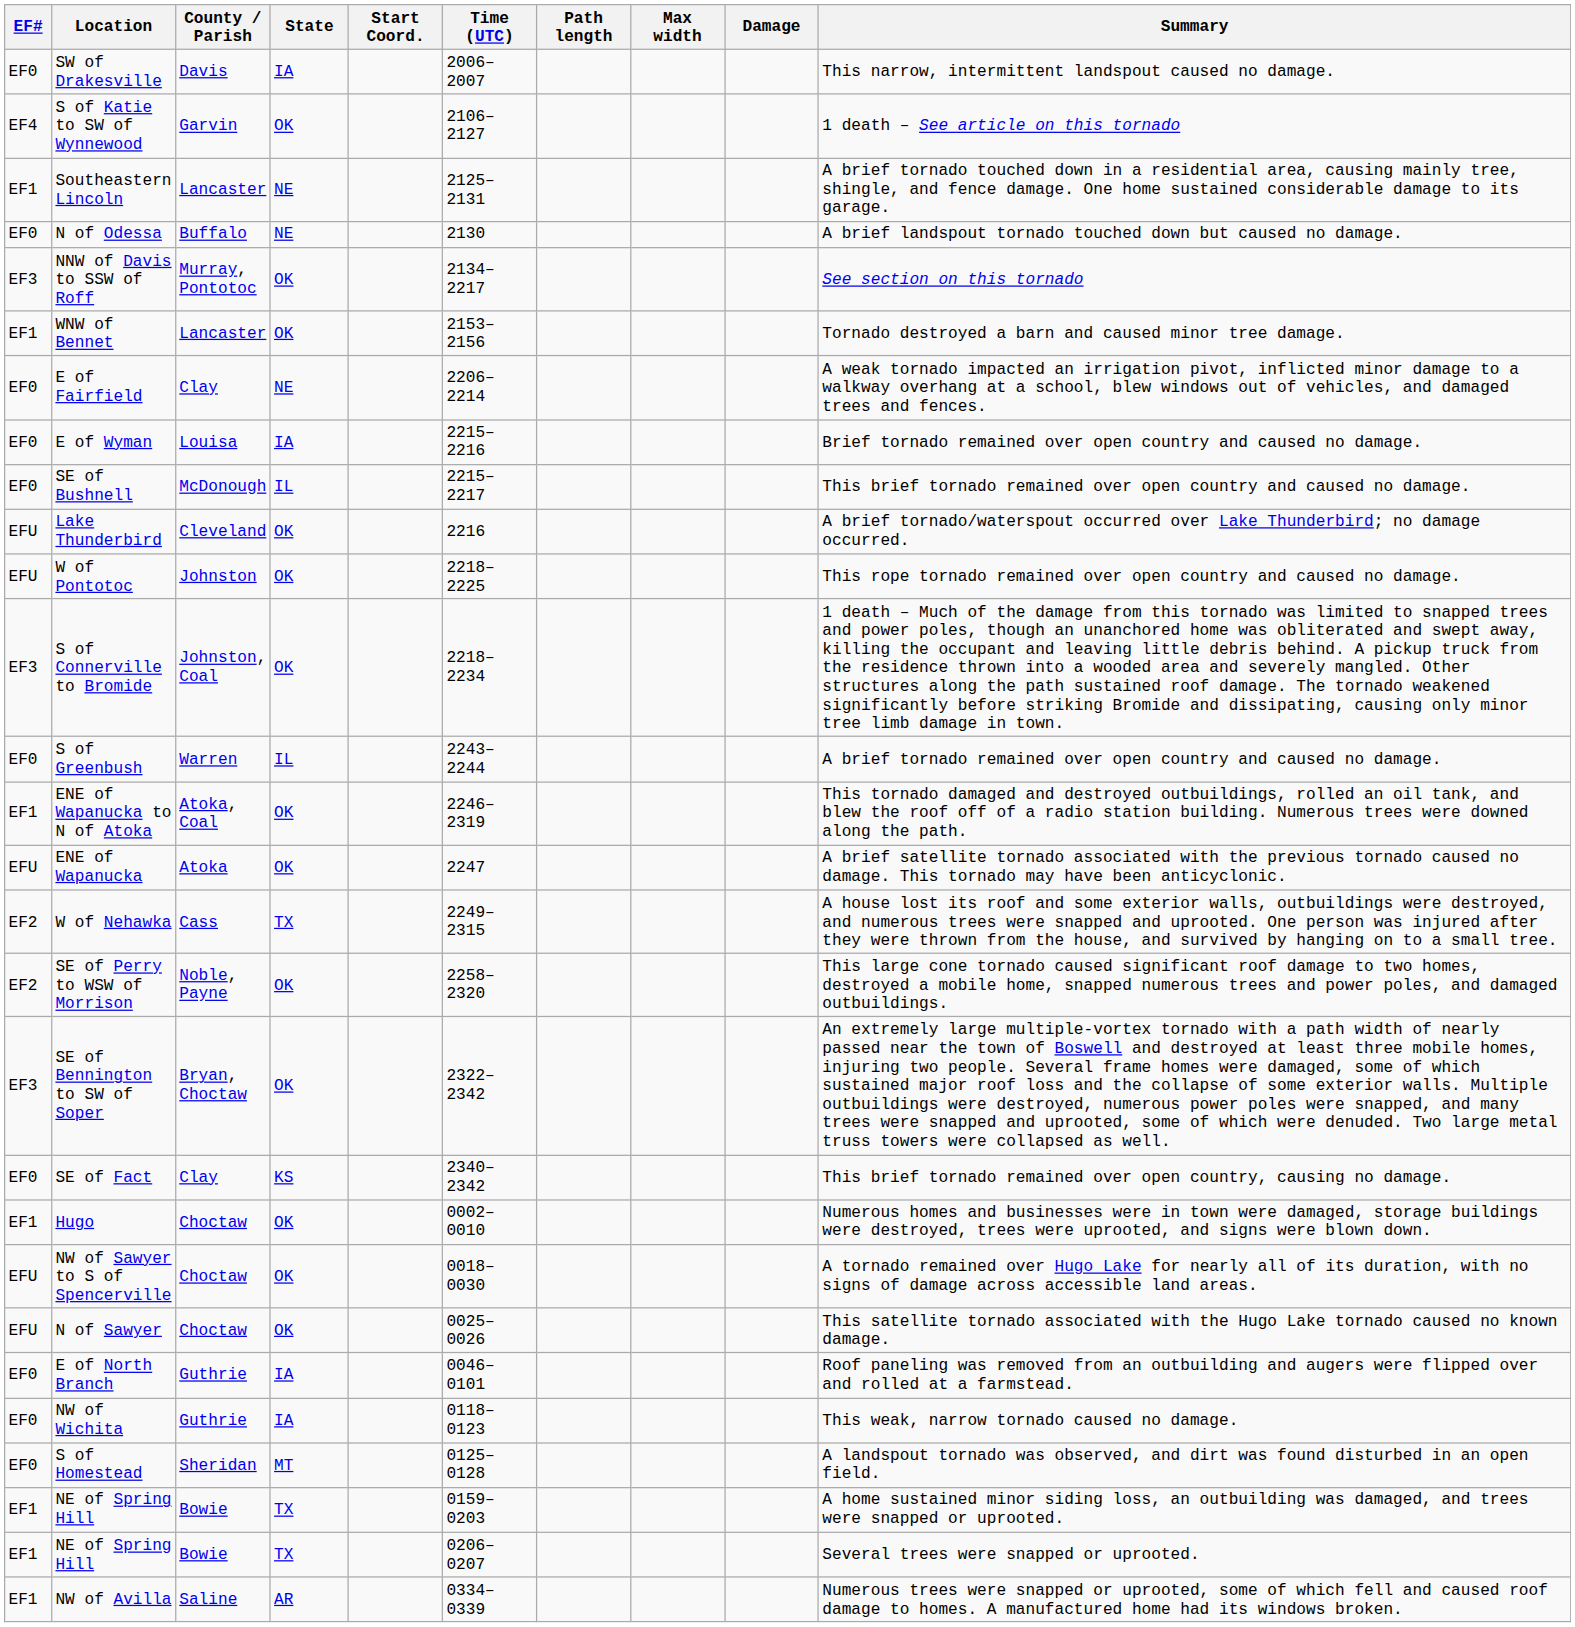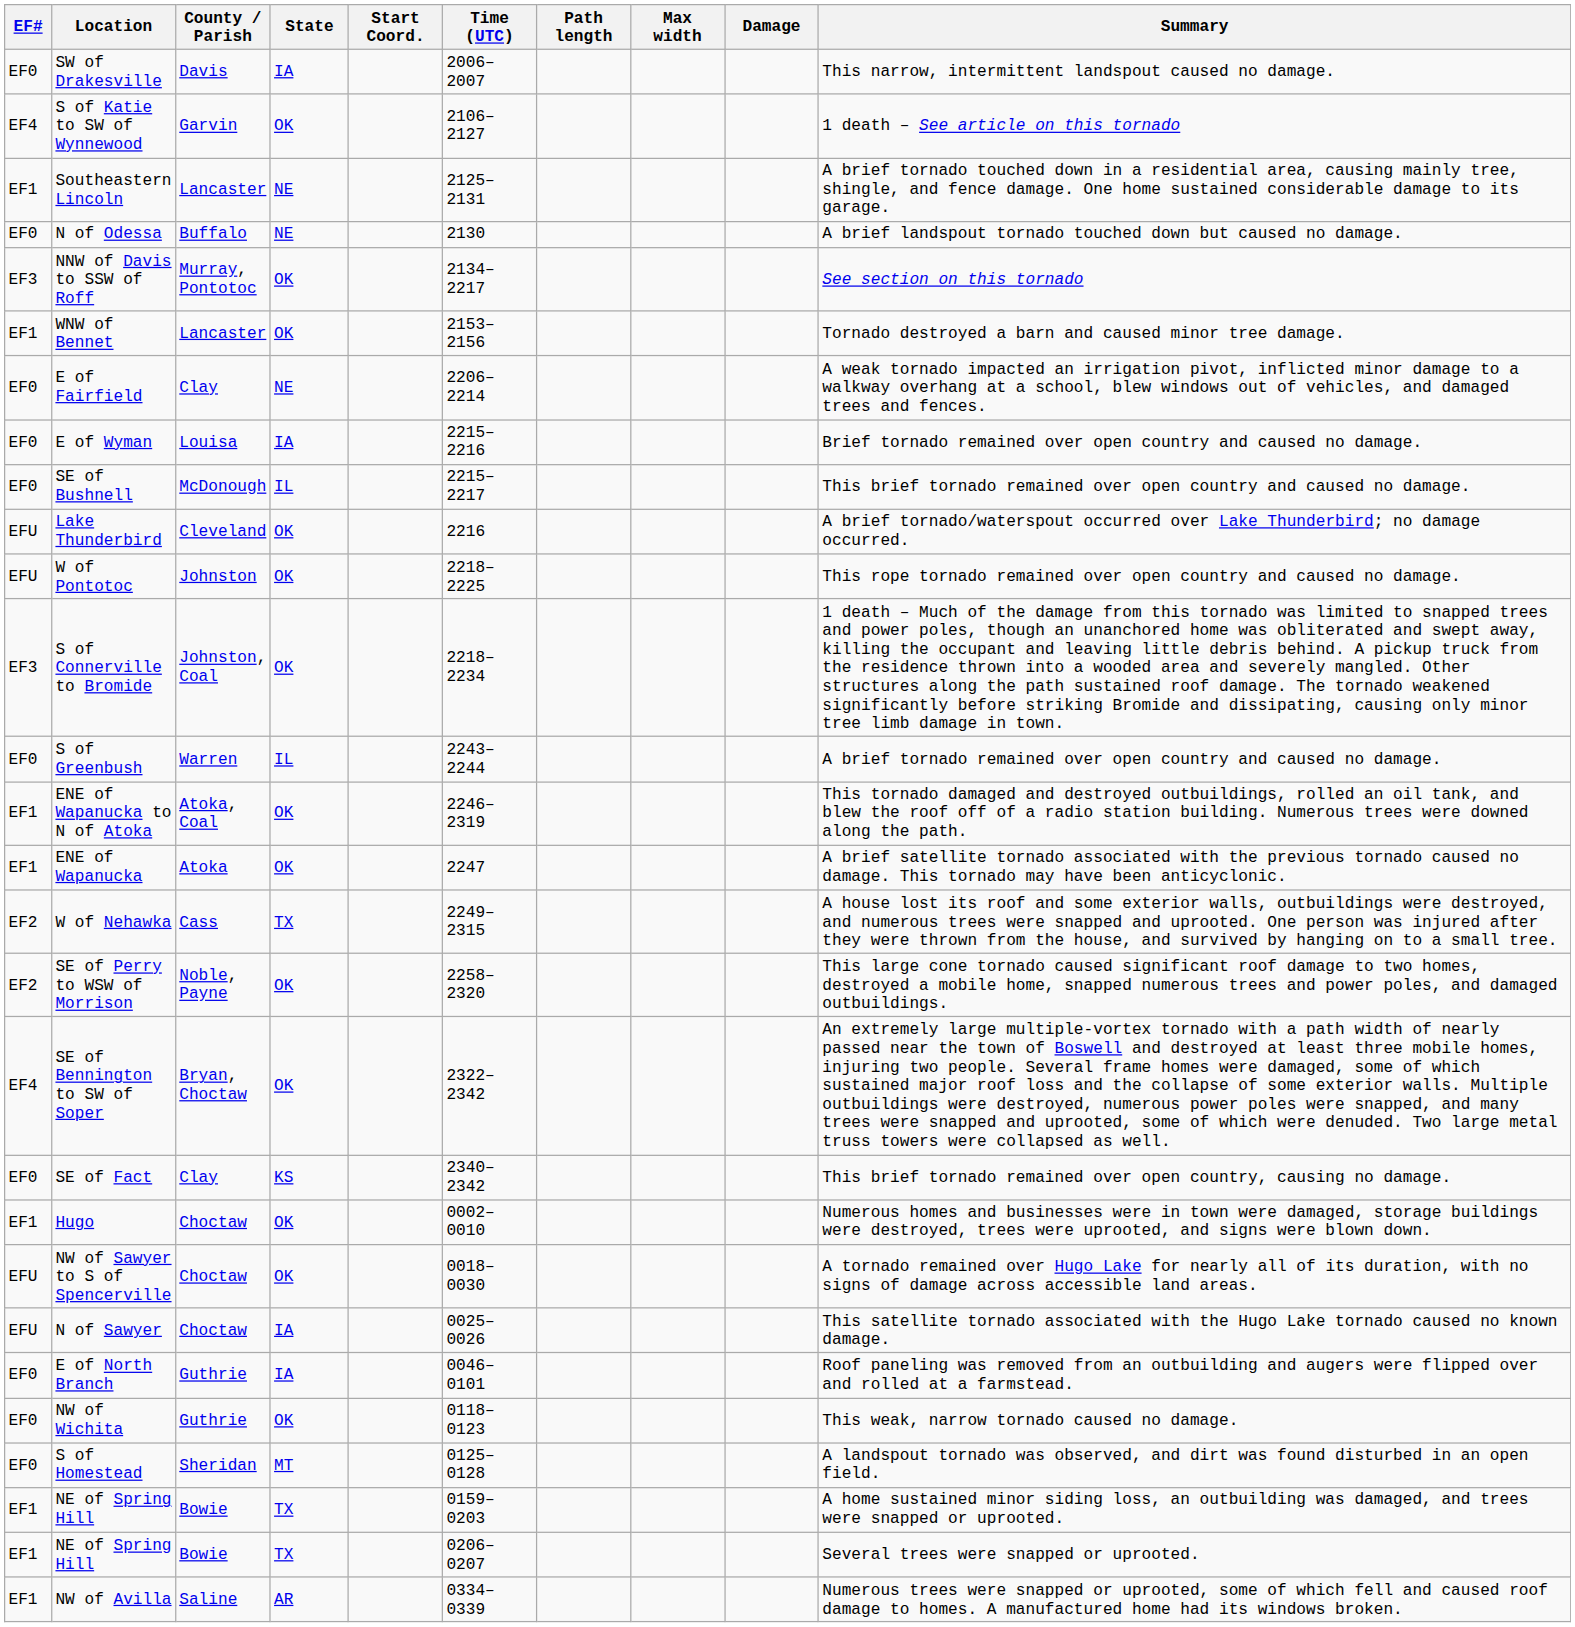(23, 868) EFU -> (23, 868) EF1
(23, 1086) EF3 -> (23, 1086) EF4
(284, 1330) OK -> (284, 1330) IA
(284, 1420) IA -> (284, 1420) OK
